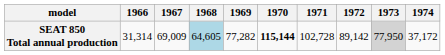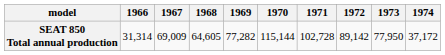(206, 36) lightblue background -> (206, 36) no background
(277, 36) bold -> (277, 36) normal
(388, 36) lightgrey background -> (389, 36) no background
